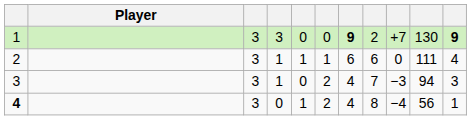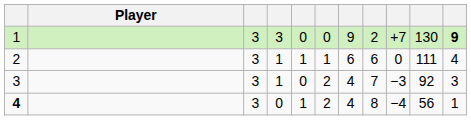(351, 37) bold -> (351, 37) normal
(426, 81) 94 -> (426, 81) 92
